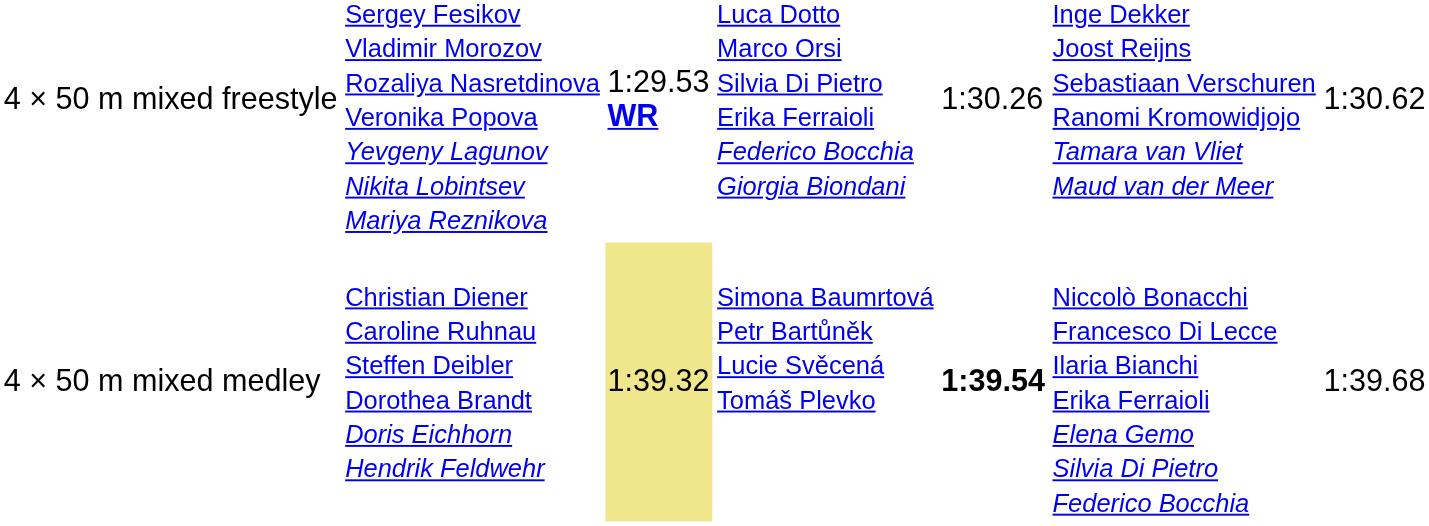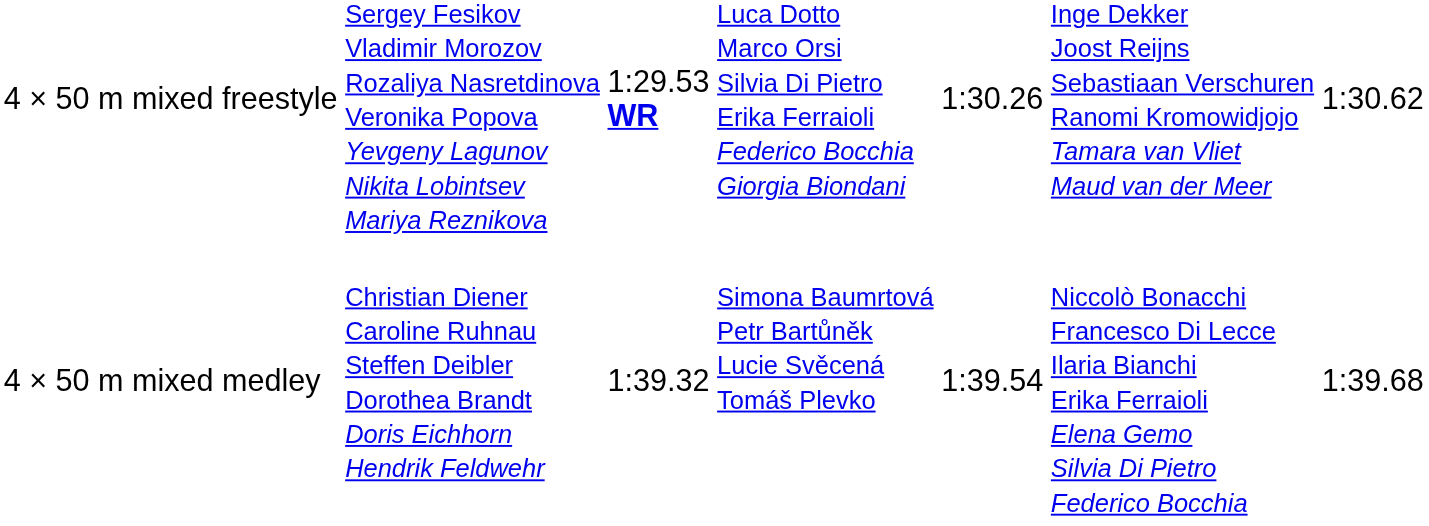(658, 381) khaki background -> (658, 381) no background
(993, 381) bold -> (992, 381) normal
